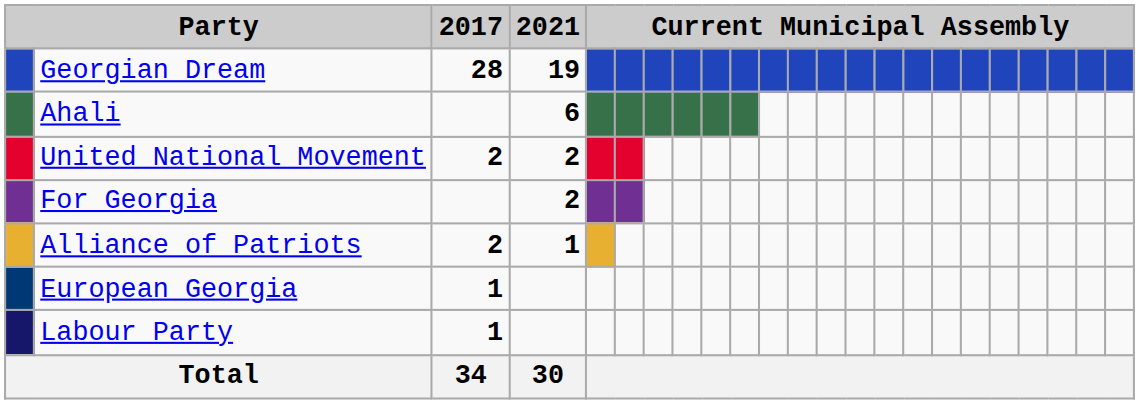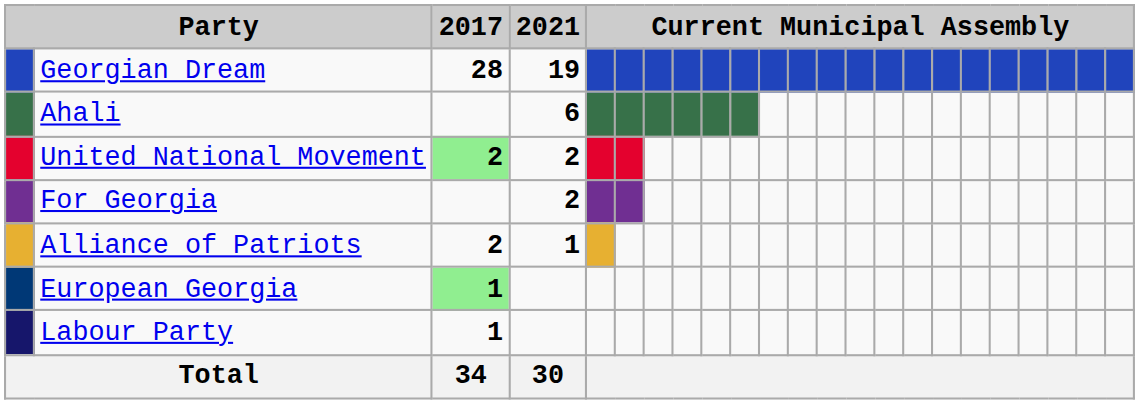(495, 158) no background -> (495, 158) lightgreen background
(495, 289) no background -> (495, 289) lightgreen background
